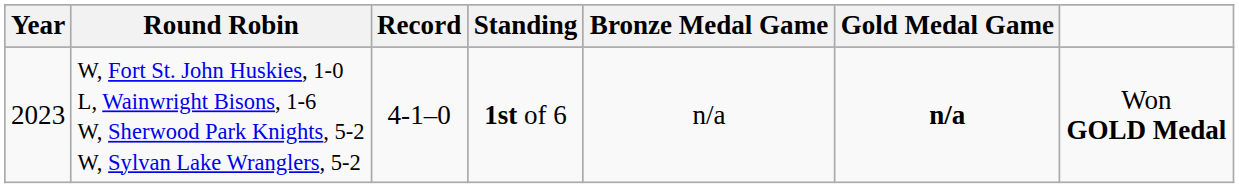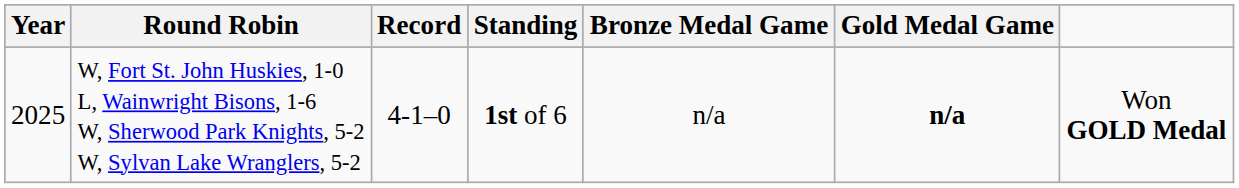(38, 114) 2023 -> (38, 114) 2025
